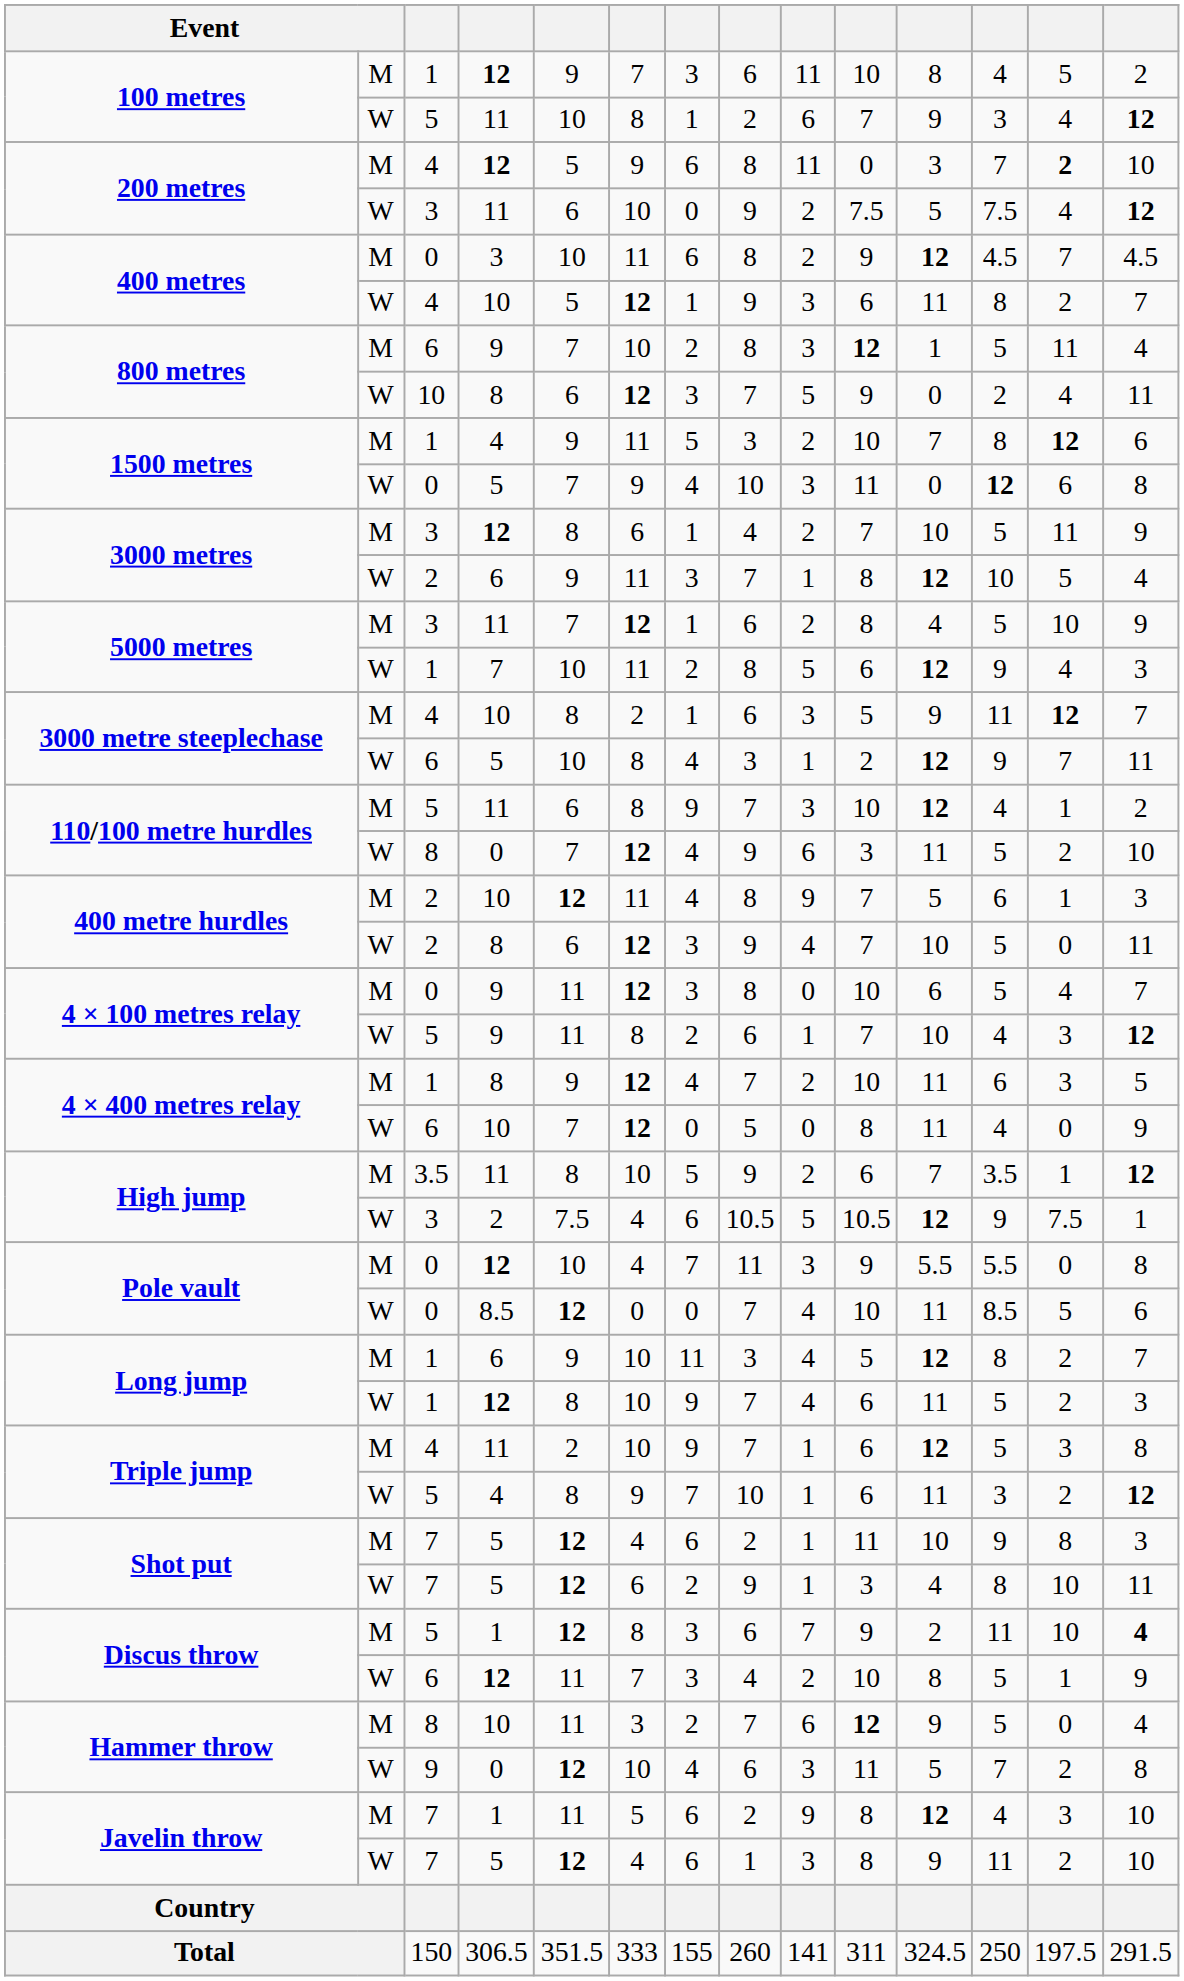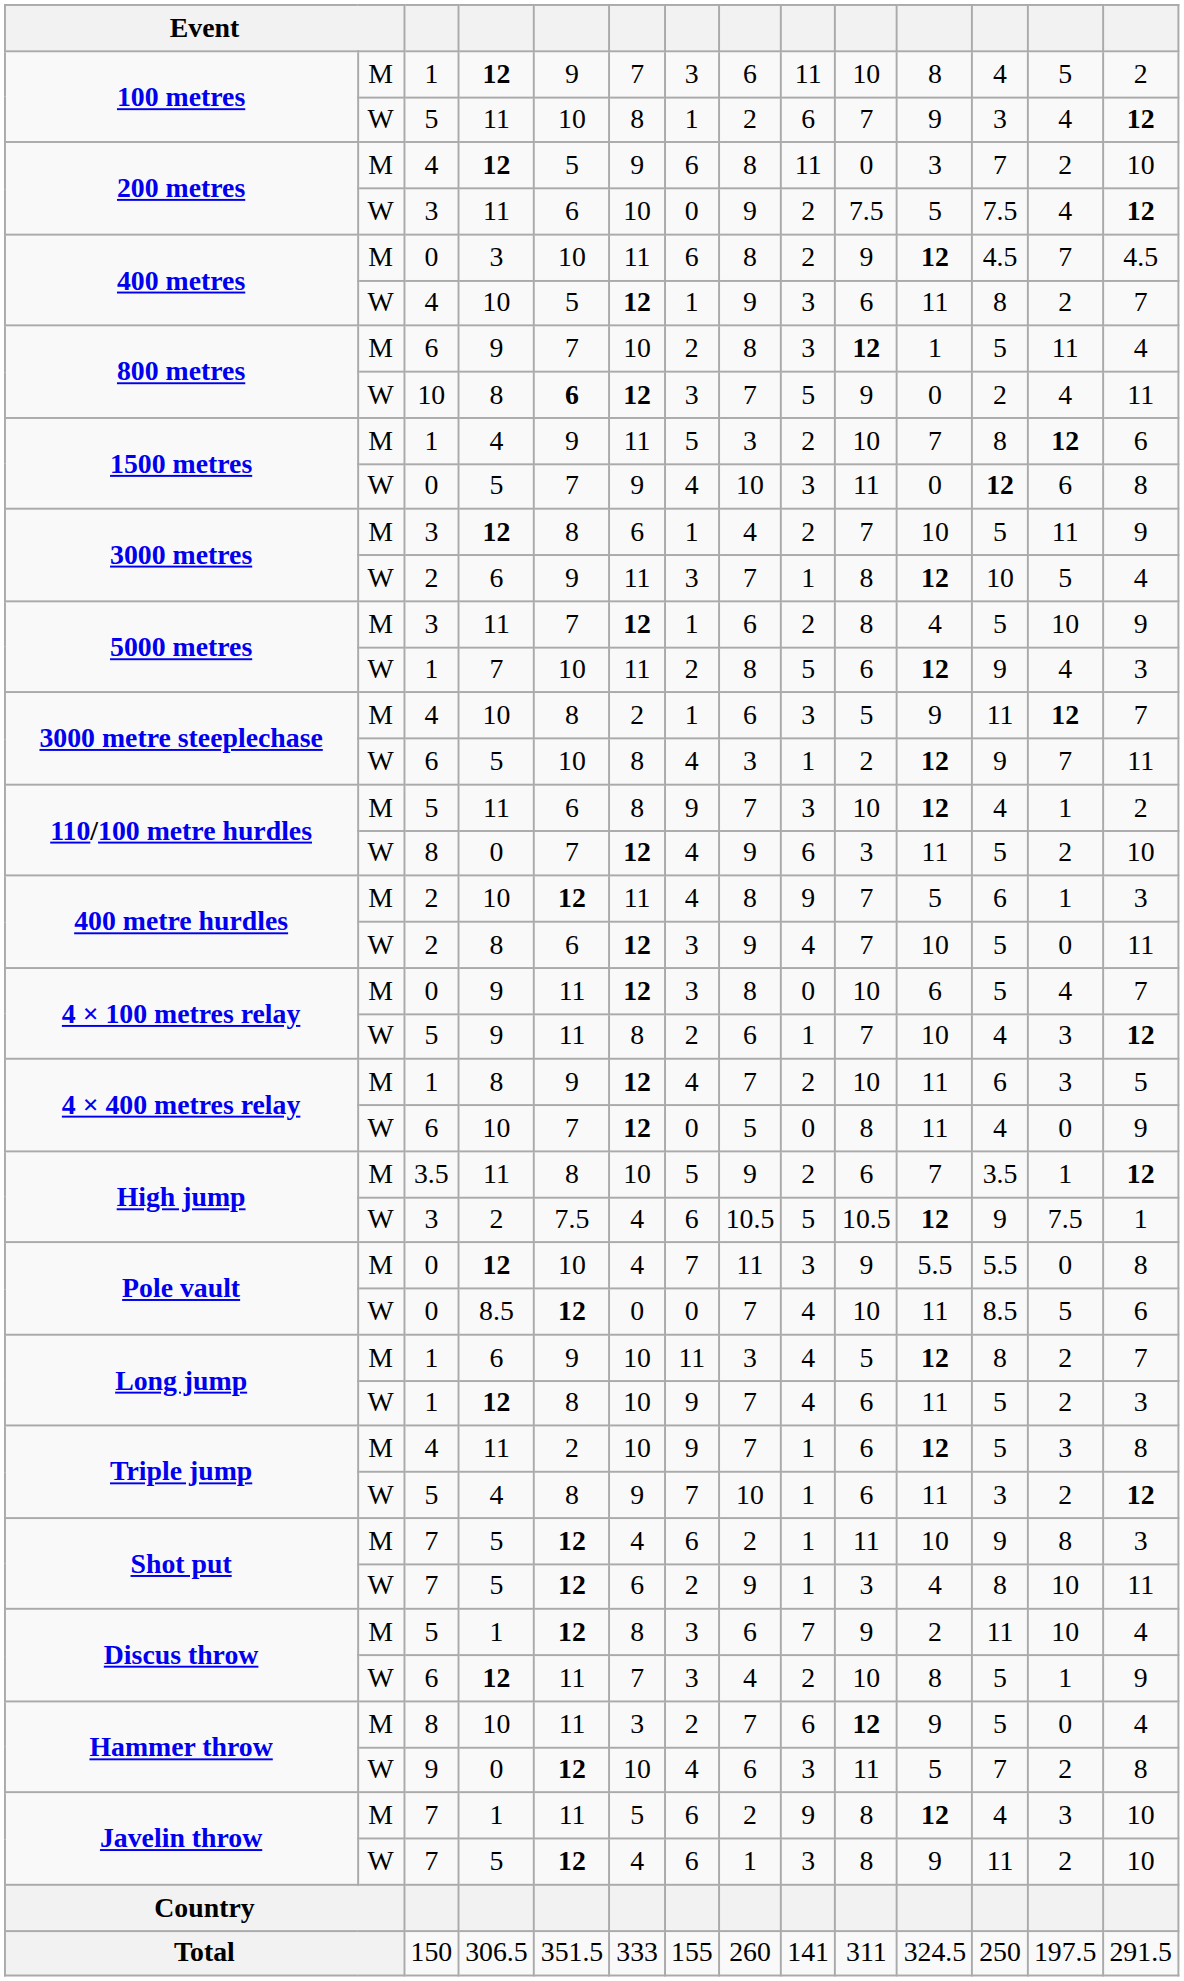(1065, 165) bold -> (1065, 165) normal
(572, 394) normal -> (572, 394) bold
(1141, 1632) bold -> (1141, 1632) normal
